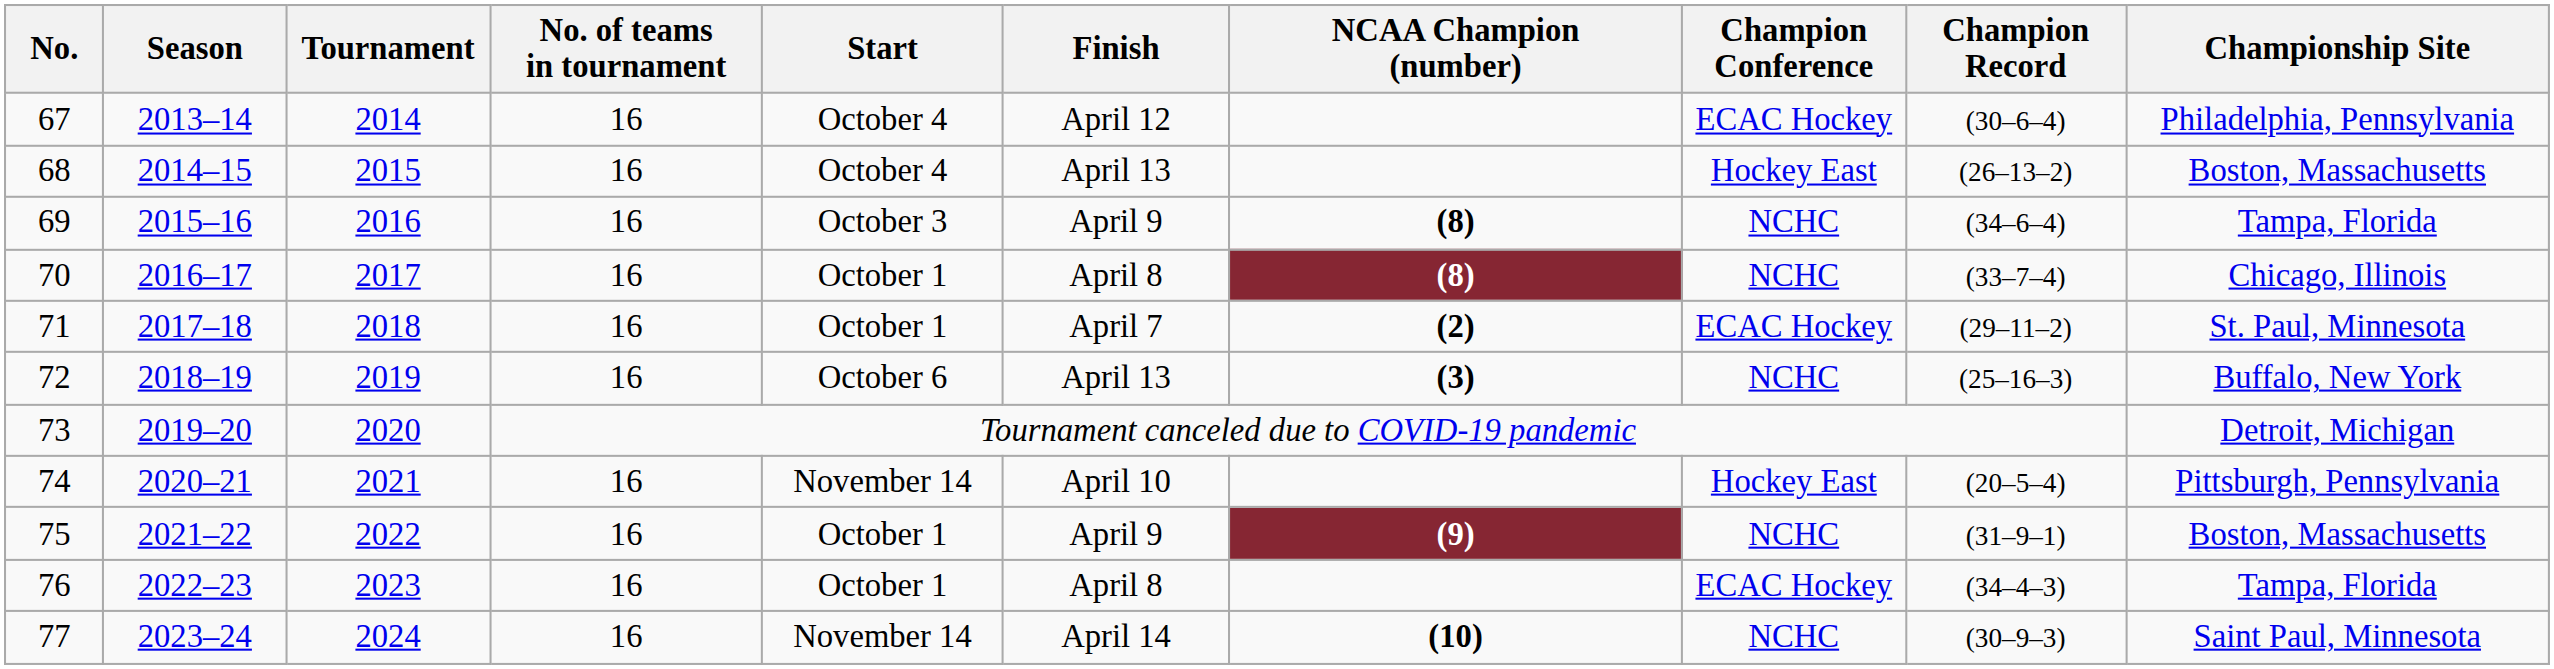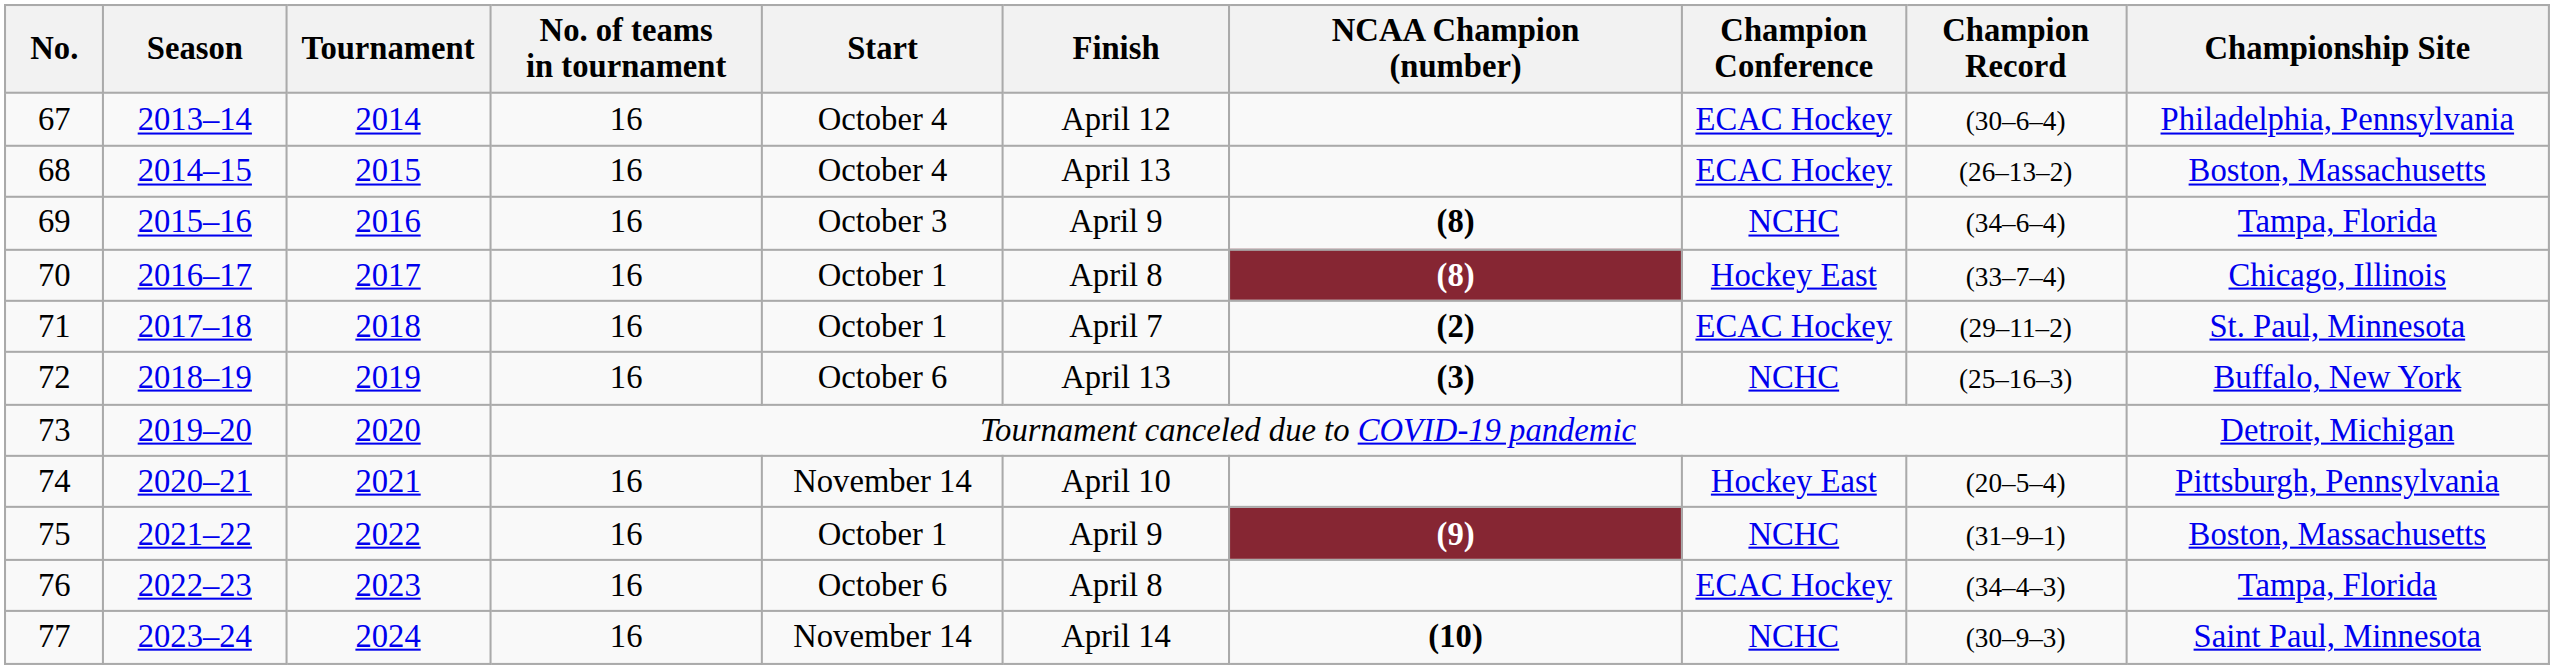(1794, 170) Hockey East -> (1794, 170) ECAC Hockey
(1794, 274) NCHC -> (1794, 274) Hockey East
(882, 584) October 1 -> (882, 584) October 6
